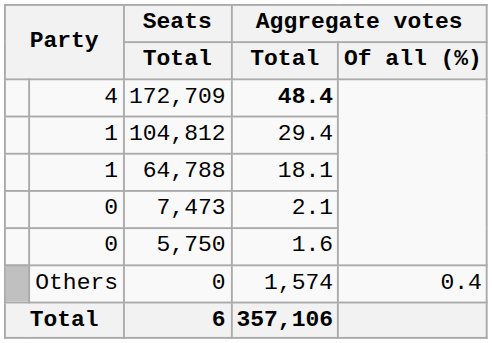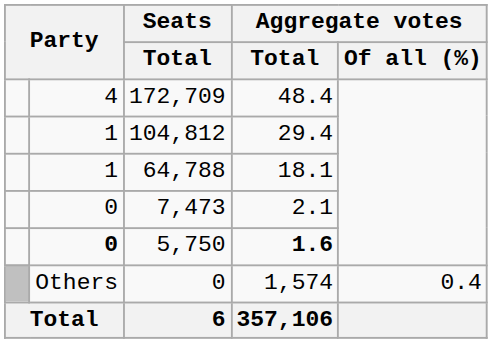(305, 98) bold -> (305, 98) normal
(111, 246) normal -> (111, 246) bold
(312, 246) normal -> (312, 246) bold
